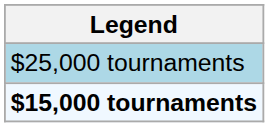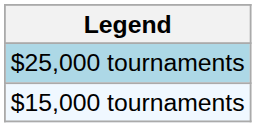(134, 102) bold -> (128, 102) normal
